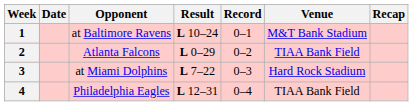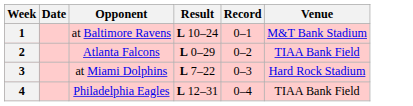- column: (389, 14)
